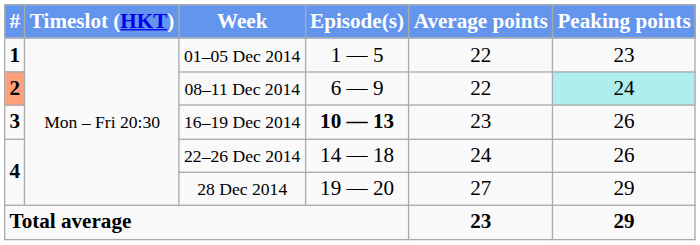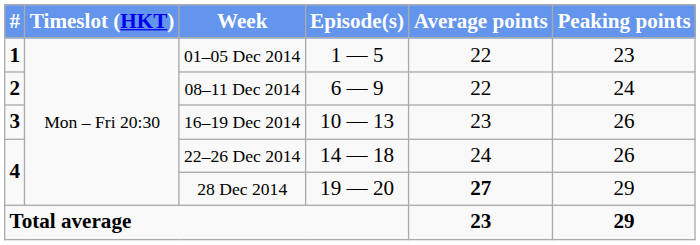(15, 88) lightsalmon background -> (15, 88) no background
(624, 88) paleturquoise background -> (624, 88) no background
(357, 121) bold -> (357, 121) normal
(481, 188) normal -> (481, 188) bold
